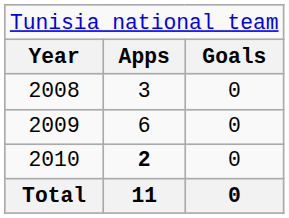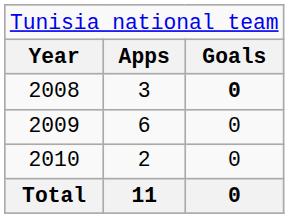(234, 92) normal -> (234, 92) bold
(144, 161) bold -> (144, 161) normal
